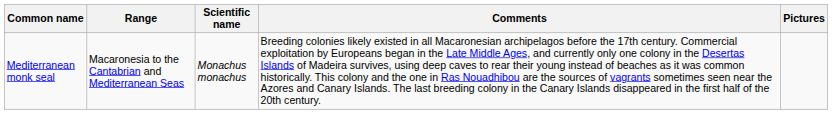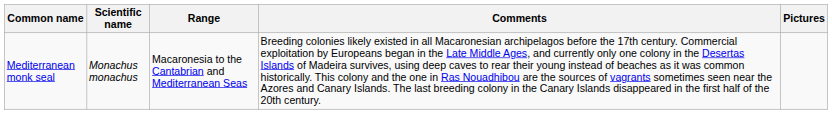columns swapped: (227, 18) <-> (141, 18)
